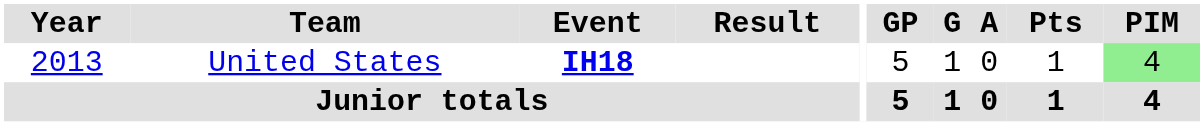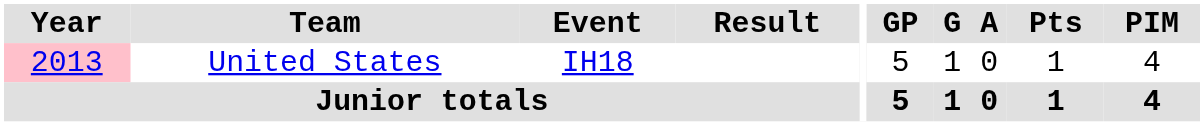(67, 63) no background -> (67, 63) pink background
(598, 63) bold -> (598, 63) normal
(1152, 63) lightgreen background -> (1152, 63) no background
